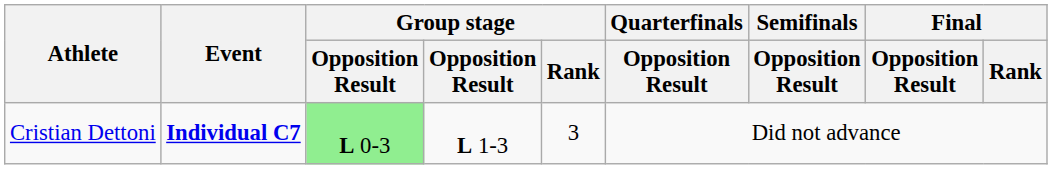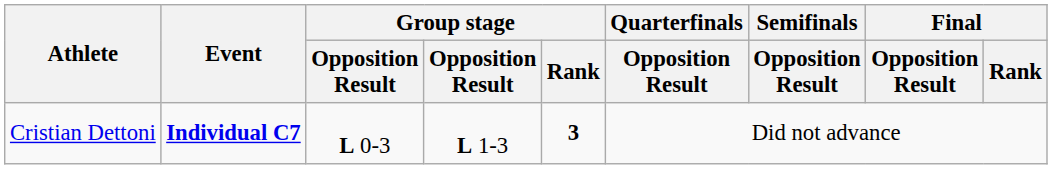(365, 145) lightgreen background -> (365, 145) no background
(573, 132) normal -> (573, 132) bold
